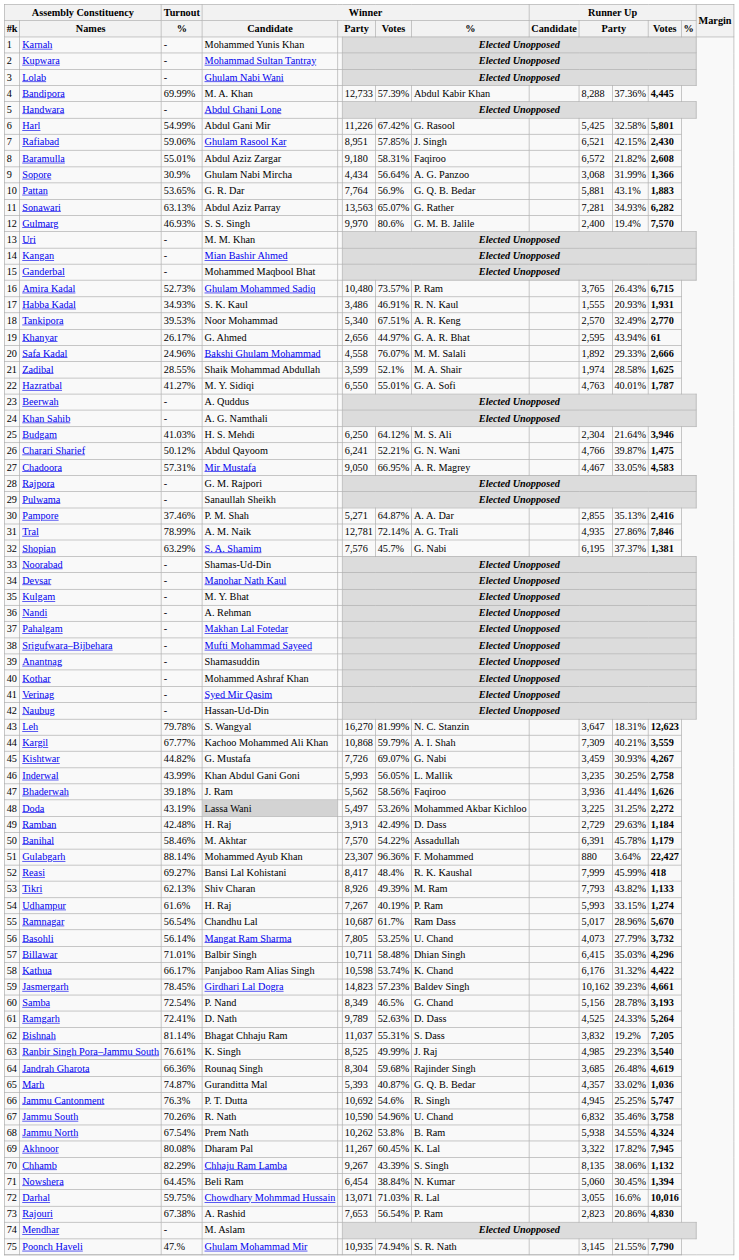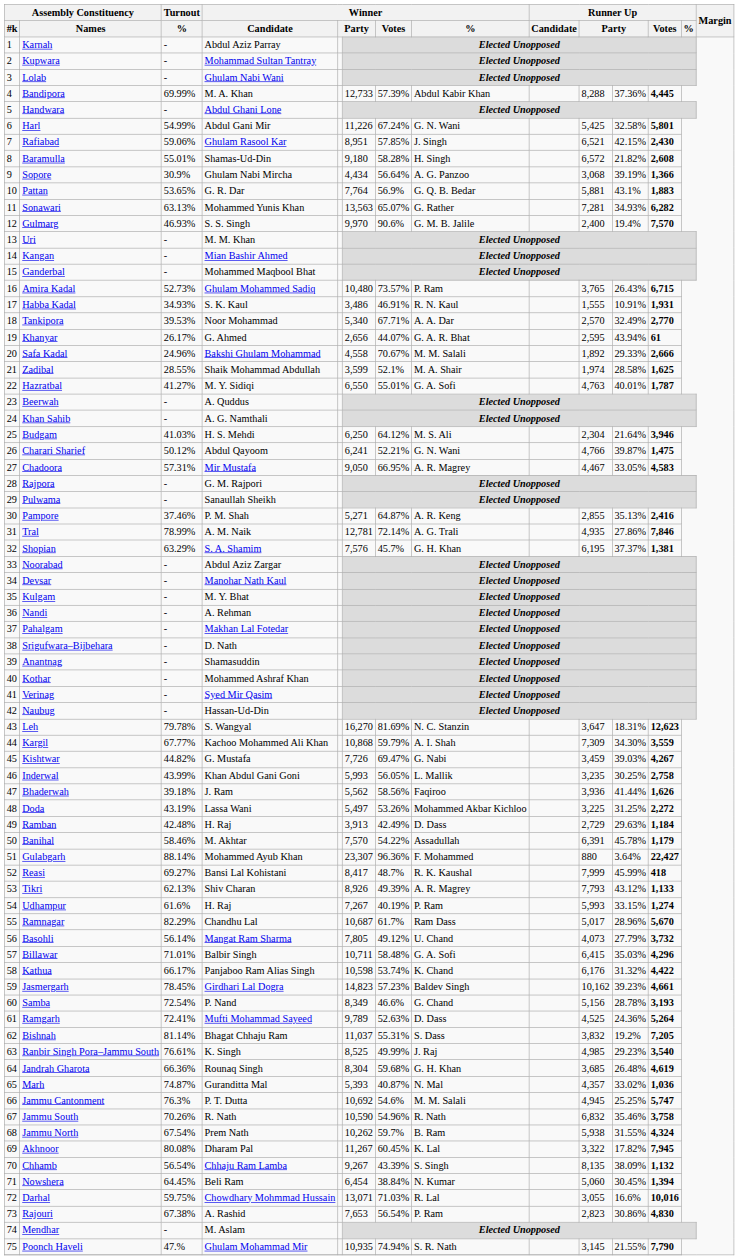(254, 45) Mohammed Yunis Khan -> (243, 45) Abdul Aziz Parray
(393, 126) 67.42% -> (393, 126) 67.24%
(434, 126) G. Rasool -> (437, 126) G. N. Wani
(243, 158) Abdul Aziz Zargar -> (238, 158) Shamas-Ud-Din
(393, 158) 58.31% -> (393, 158) 58.28%
(430, 158) Faqiroo -> (432, 158) H. Singh
(630, 175) 31.99% -> (630, 175) 39.19%
(243, 207) Abdul Aziz Parray -> (254, 207) Mohammed Yunis Khan
(391, 223) 80.6% -> (391, 223) 90.6%
(630, 304) 20.93% -> (630, 304) 10.91%
(393, 321) 67.51% -> (393, 321) 67.71%
(437, 321) A. R. Keng -> (434, 321) A. A. Dar
(393, 337) 44.97% -> (393, 337) 44.07%
(393, 353) 76.07% -> (393, 353) 70.67%
(434, 516) A. A. Dar -> (437, 516) A. R. Keng
(430, 548) G. Nabi -> (438, 548) G. H. Khan
(238, 564) Shamas-Ud-Din -> (243, 564) Abdul Aziz Zargar
(258, 645) Mufti Mohammad Sayeed -> (221, 645) D. Nath
(393, 727) 81.99% -> (393, 727) 81.69%
(630, 743) 40.21% -> (630, 743) 34.30%
(393, 759) 69.07% -> (393, 759) 69.47%
(630, 759) 30.93% -> (630, 759) 39.03%
(228, 808) lightgrey background -> (228, 808) no background
(391, 873) 48.4% -> (391, 873) 48.7%
(431, 889) M. Ram -> (442, 889) A. R. Magrey
(630, 889) 43.82% -> (630, 889) 43.12%
(180, 922) 56.54% -> (180, 922) 82.29%
(393, 938) 53.25% -> (393, 938) 49.12%
(440, 954) Dhian Singh -> (435, 954) G. A. Sofi
(391, 1003) 46.5% -> (391, 1003) 46.6%
(221, 1019) D. Nath -> (258, 1019) Mufti Mohammad Sayeed
(630, 1019) 24.33% -> (630, 1019) 24.36%
(445, 1068) Rajinder Singh -> (438, 1068) G. H. Khan
(445, 1084) G. Q. B. Bedar -> (428, 1084) N. Mal
(432, 1100) R. Singh -> (440, 1100) M. M. Salali
(434, 1116) U. Chand -> (430, 1116) R. Nath
(391, 1133) 53.8% -> (391, 1133) 59.7%
(630, 1133) 34.55% -> (630, 1133) 31.55%
(180, 1165) 82.29% -> (180, 1165) 56.54%
(630, 1165) 38.06% -> (630, 1165) 38.09%
(630, 1214) 20.86% -> (630, 1214) 30.86%
